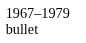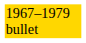(43, 21) no background -> (43, 21) gold background
